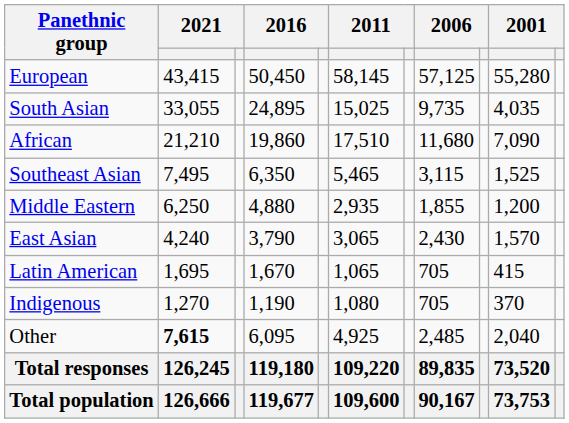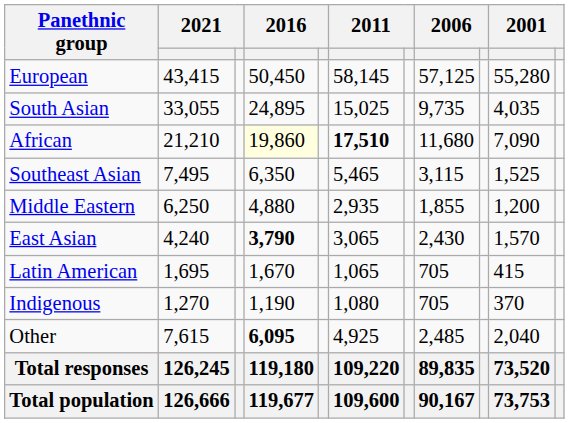(277, 141) no background -> (277, 141) lightyellow background
(361, 141) normal -> (361, 141) bold
(272, 238) normal -> (272, 238) bold
(186, 336) bold -> (186, 336) normal
(272, 336) normal -> (272, 336) bold
